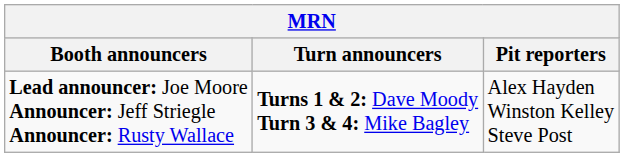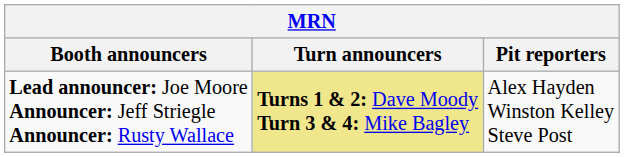(368, 111) no background -> (368, 111) khaki background
